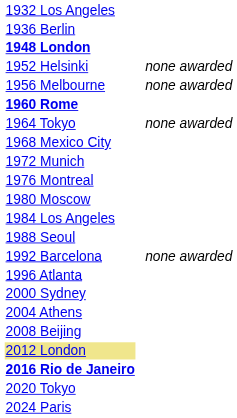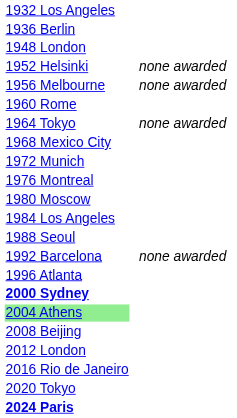(48, 48) bold -> (46, 48) normal
(42, 104) bold -> (41, 104) normal
(46, 294) normal -> (47, 294) bold
(44, 313) no background -> (44, 313) lightgreen background
(46, 350) khaki background -> (46, 350) no background
(70, 369) bold -> (67, 369) normal
(38, 407) normal -> (40, 407) bold
